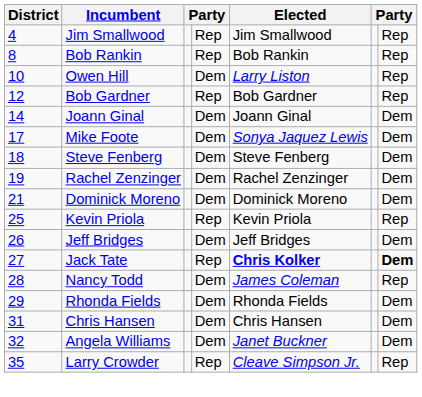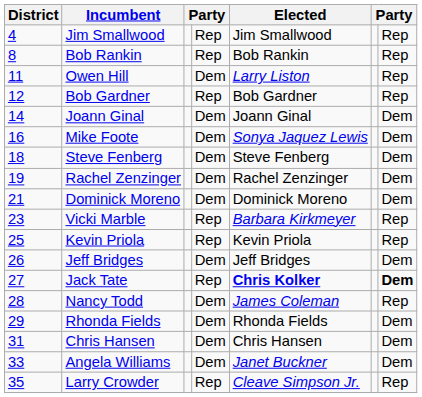(16, 76) 10 -> (16, 76) 11
(16, 137) 17 -> (16, 137) 16
+ row: (106, 219)
(16, 341) 32 -> (16, 362) 33
